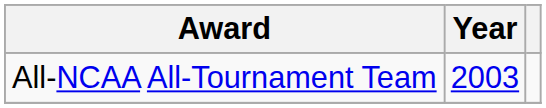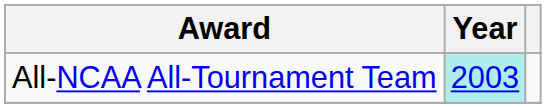(485, 77) no background -> (485, 77) paleturquoise background
